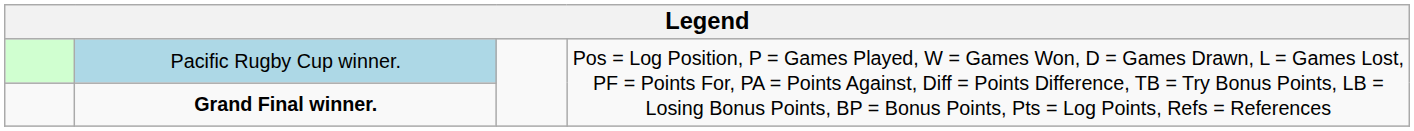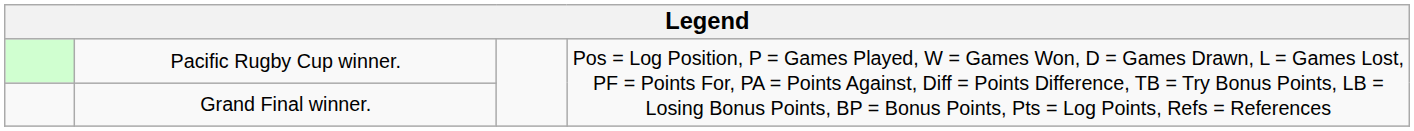(286, 61) lightblue background -> (286, 61) no background
(286, 103) bold -> (286, 104) normal
